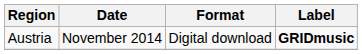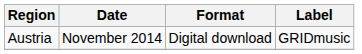(316, 37) bold -> (314, 37) normal
